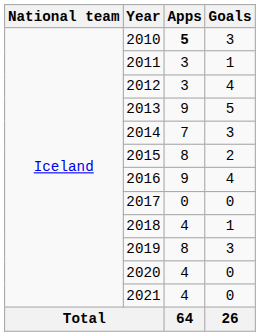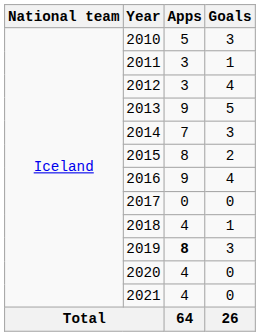(185, 40) bold -> (185, 40) normal
(185, 249) normal -> (185, 249) bold
